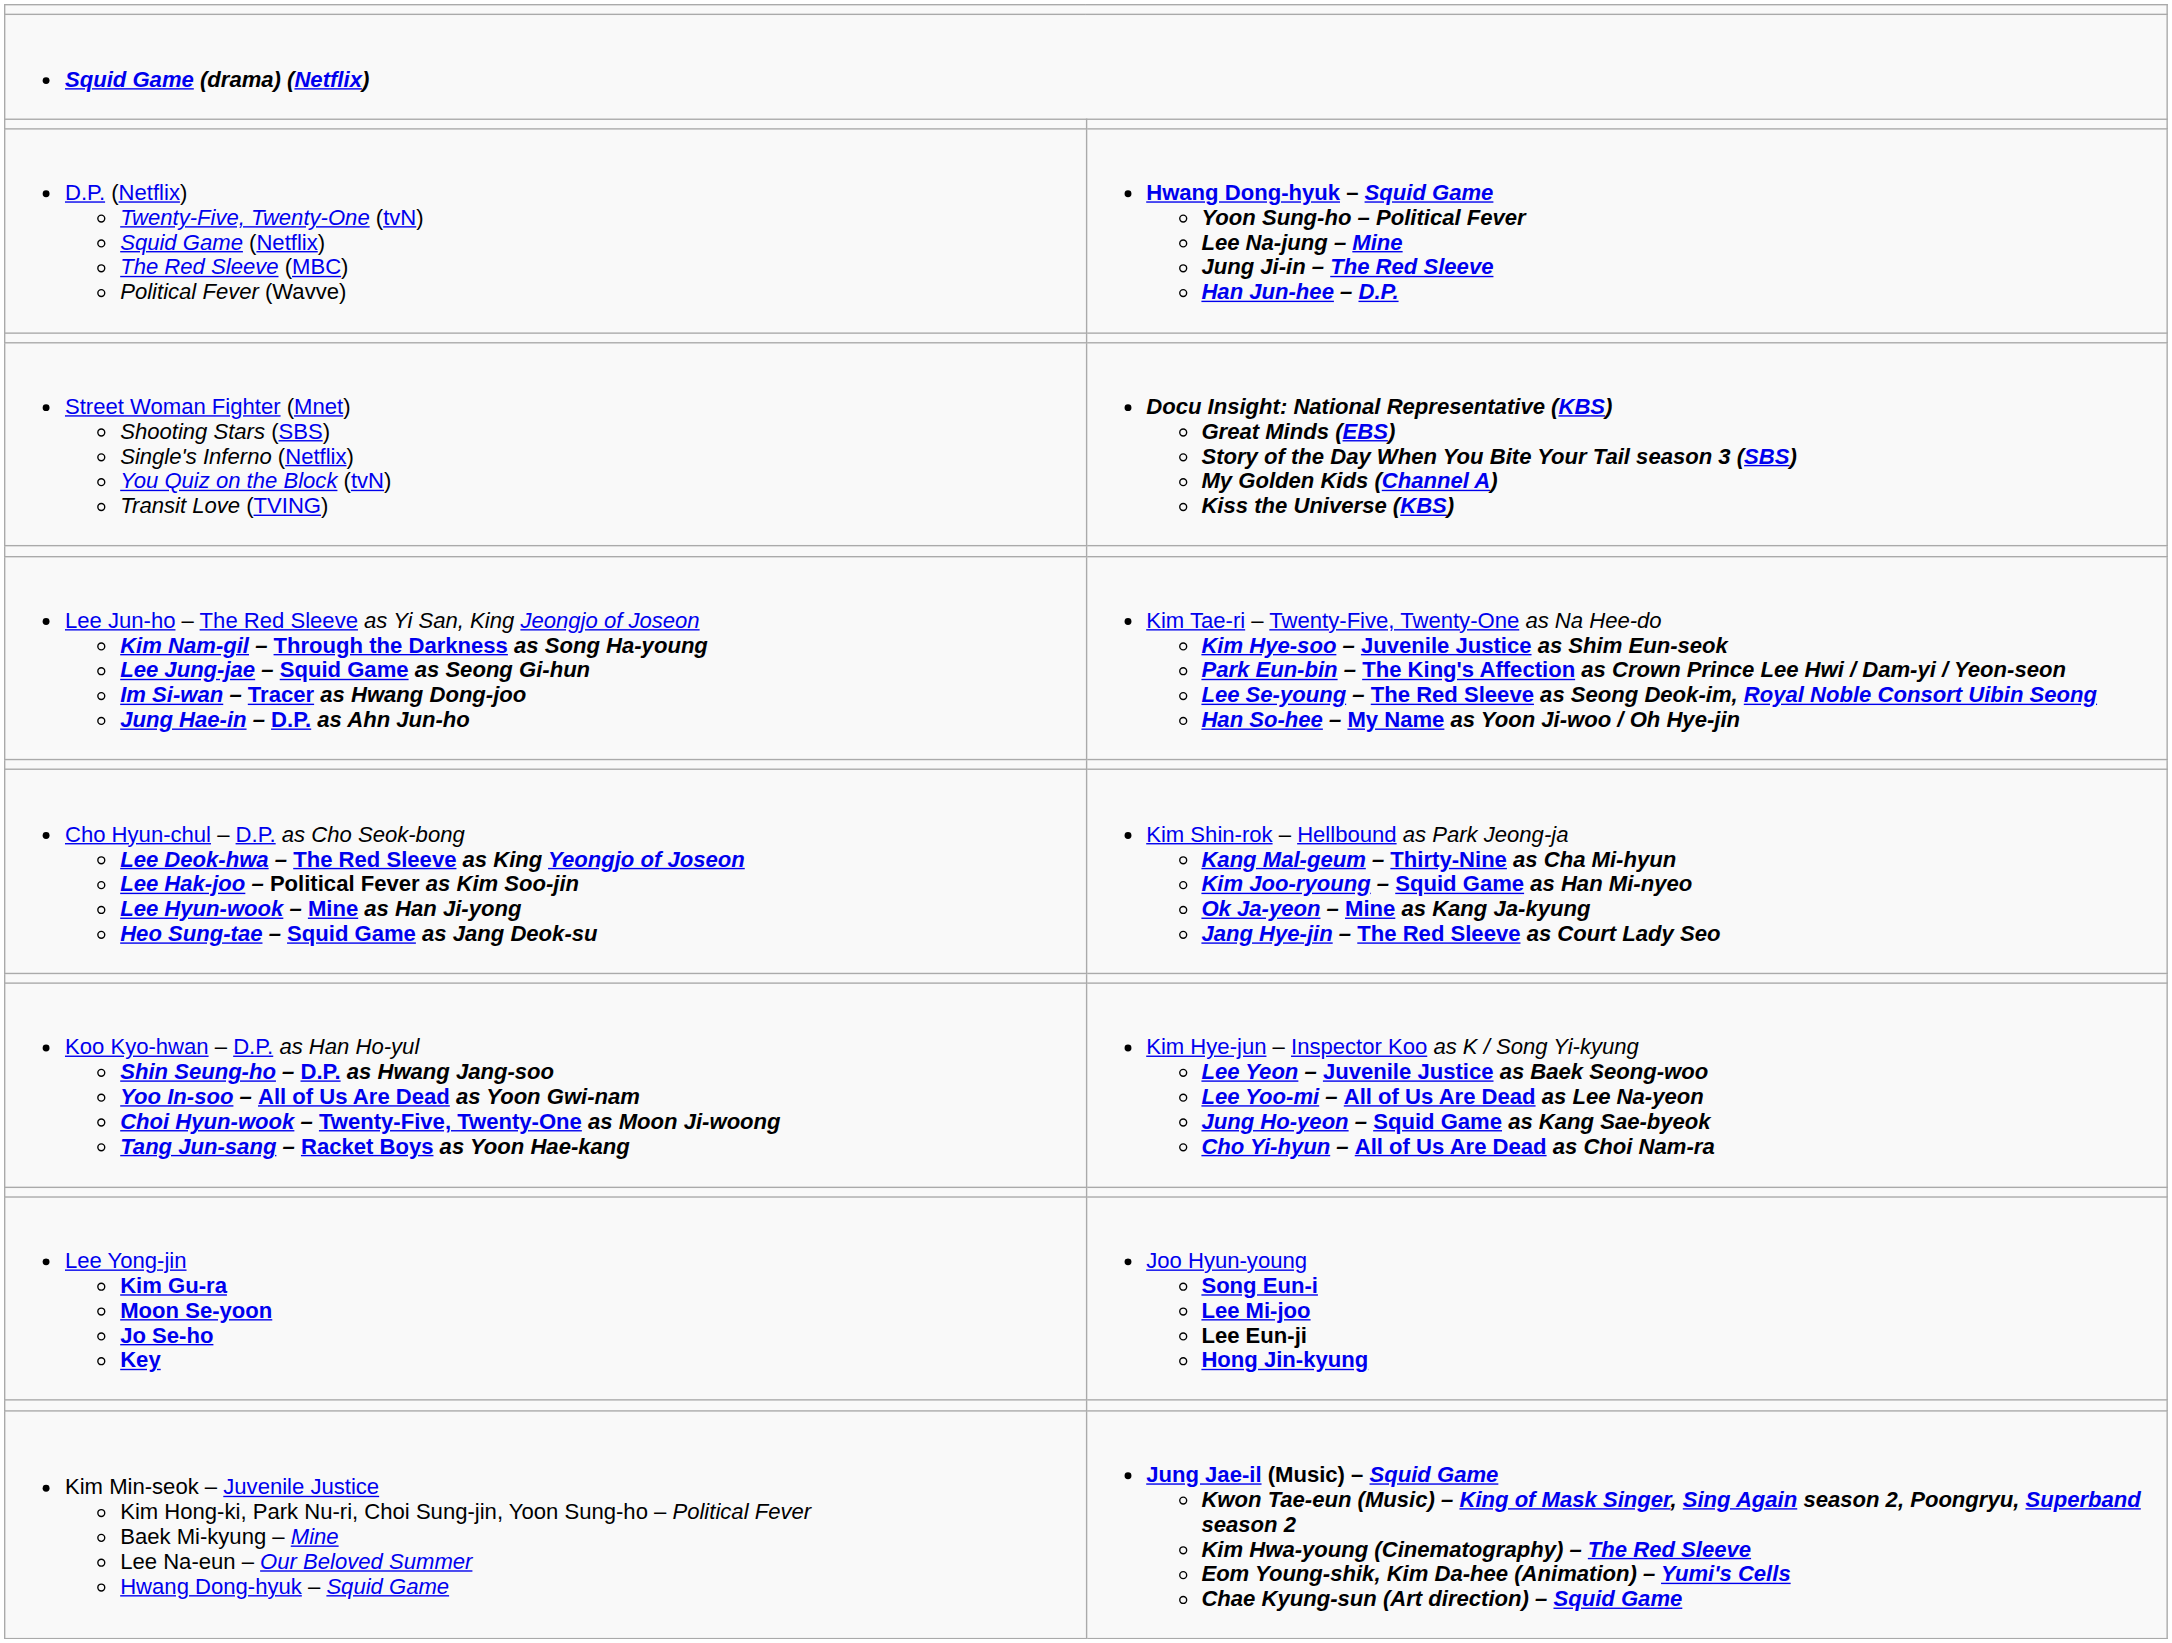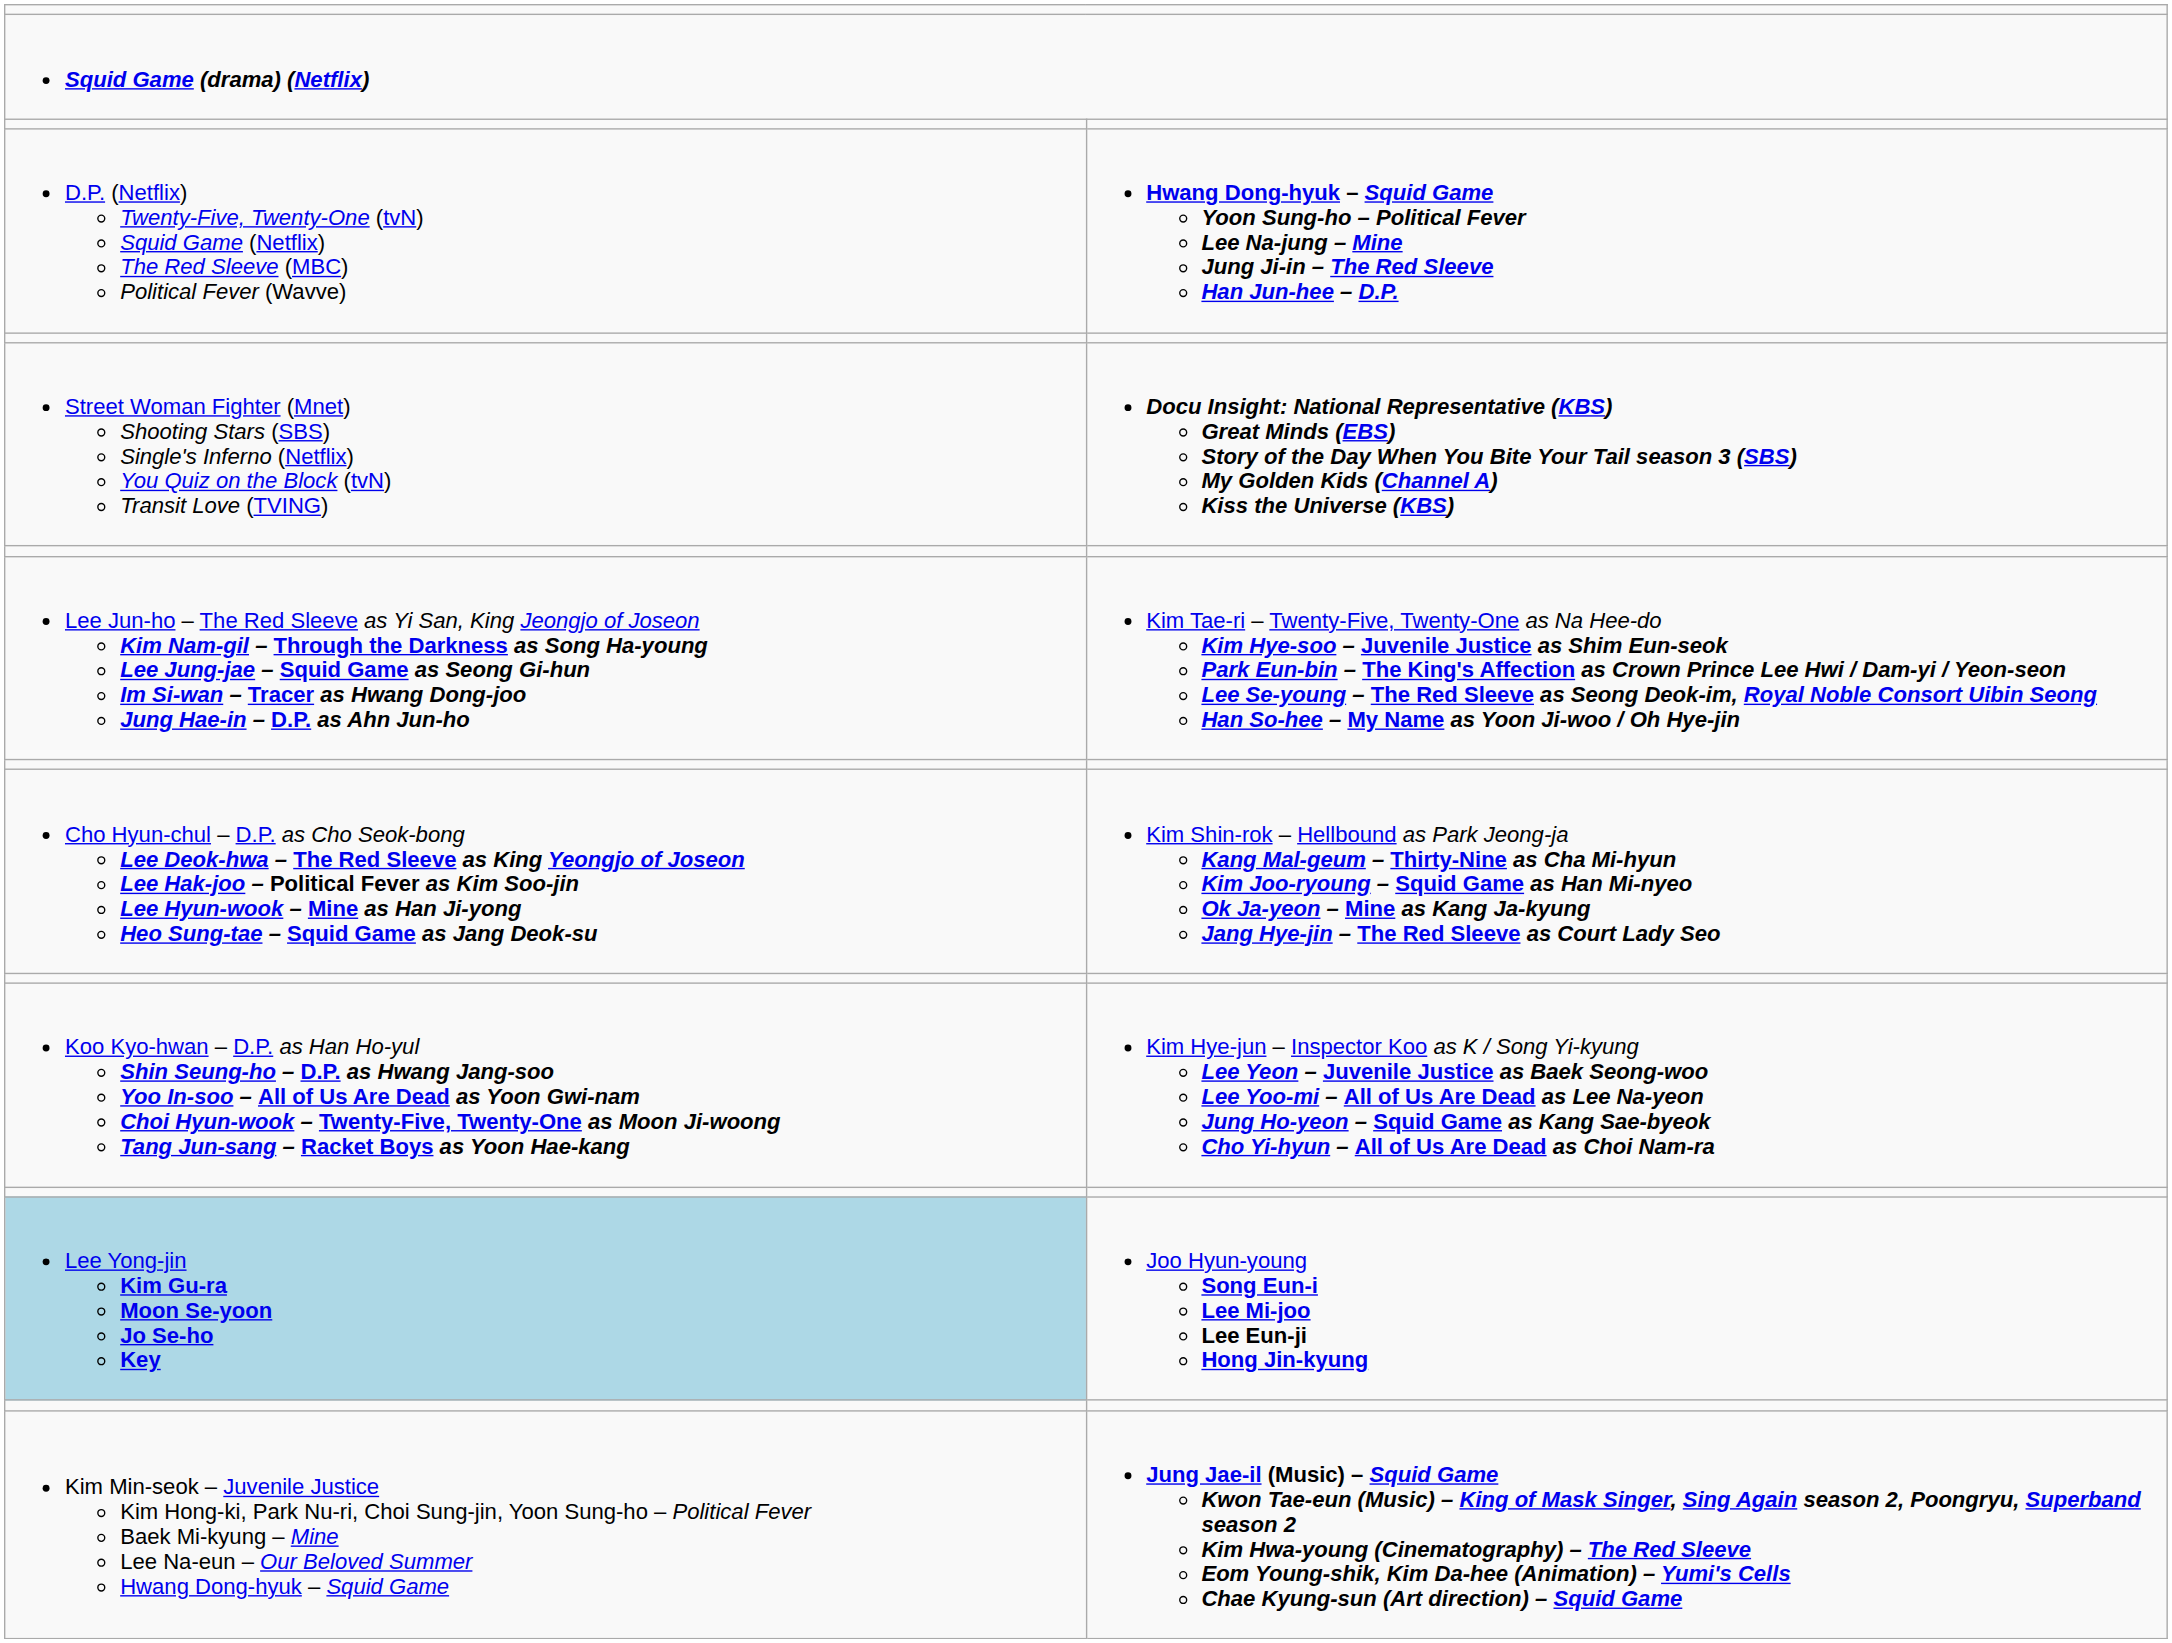(545, 1311) no background -> (545, 1311) lightblue background
